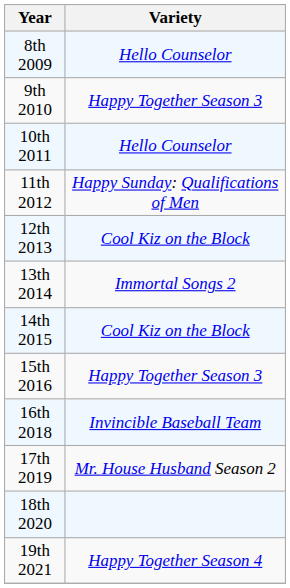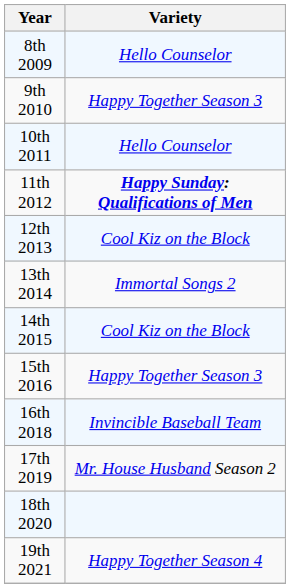(175, 192) normal -> (175, 192) bold
